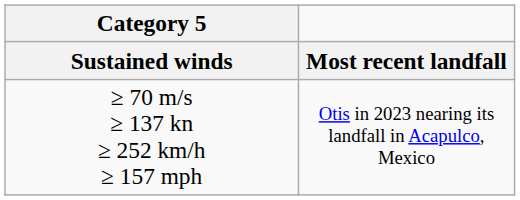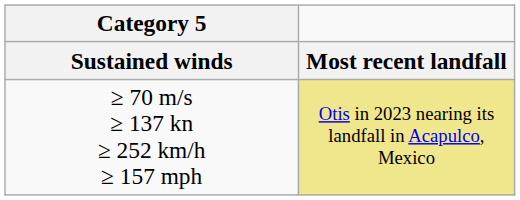(406, 136) no background -> (406, 136) khaki background
